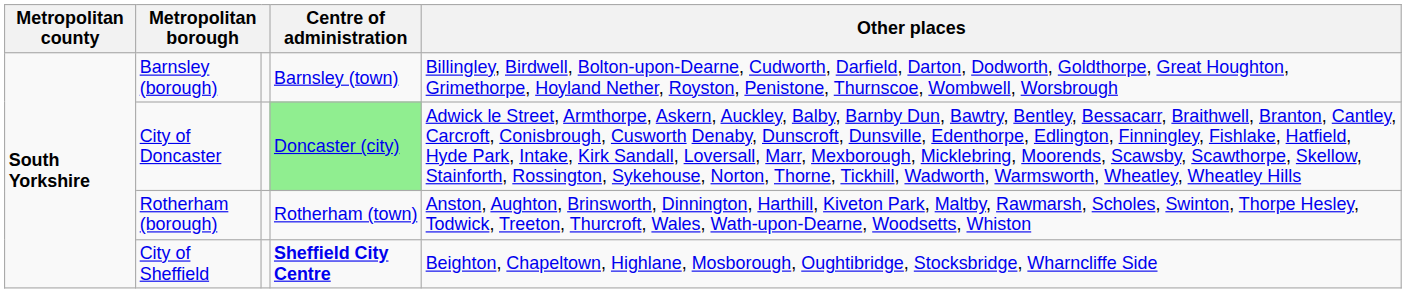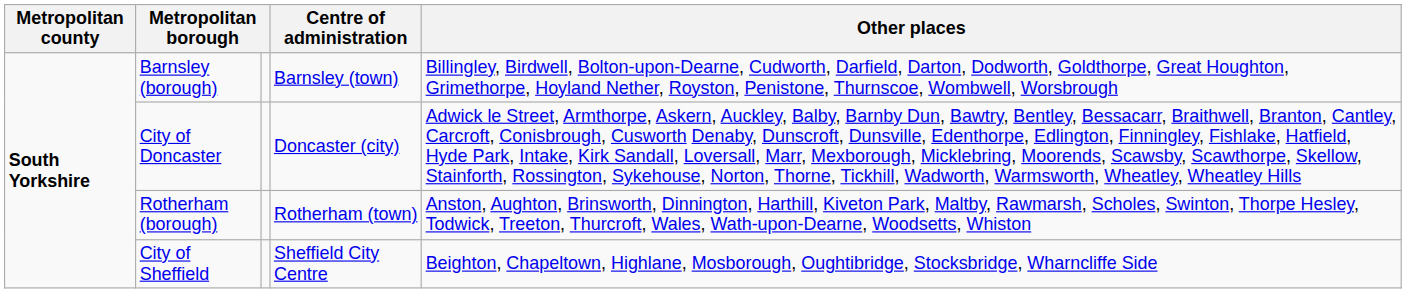(337, 146) lightgreen background -> (337, 146) no background
(331, 263) bold -> (327, 263) normal
